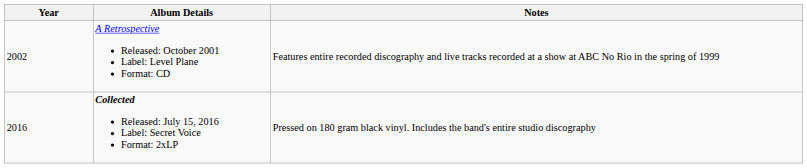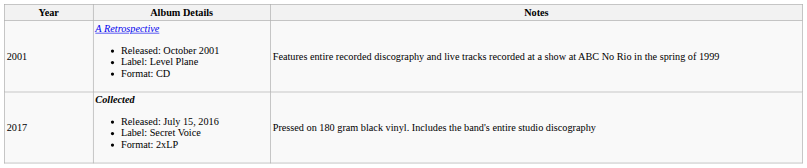(17, 56) 2002 -> (17, 56) 2001
(17, 127) 2016 -> (17, 127) 2017
